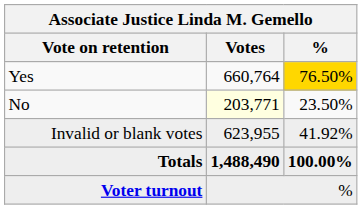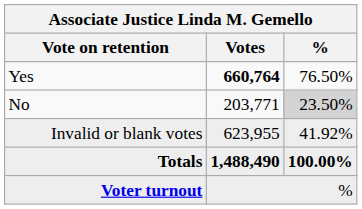(252, 76) normal -> (252, 76) bold
(326, 76) gold background -> (326, 76) no background
(252, 104) lightyellow background -> (252, 104) no background
(326, 104) no background -> (326, 104) lightgrey background
